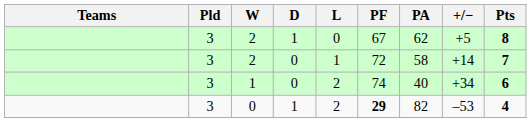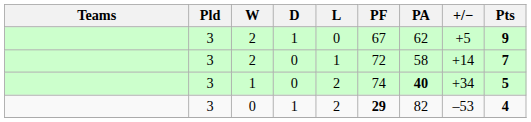(505, 38) 8 -> (505, 38) 9
(421, 83) normal -> (421, 83) bold
(505, 83) 6 -> (505, 83) 5
